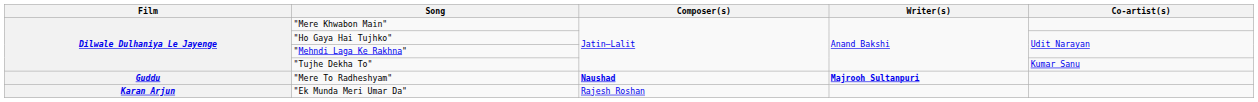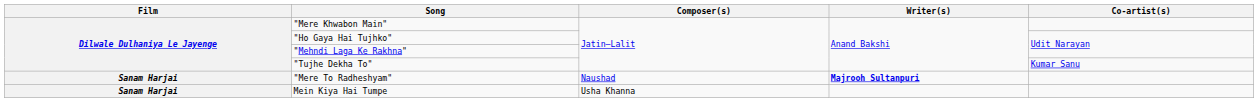(148, 78) Guddu -> (148, 78) Sanam Harjai
(598, 78) bold -> (598, 78) normal
+ row: (340, 91)
- row: (350, 91)
